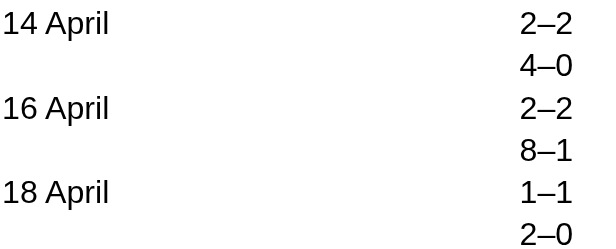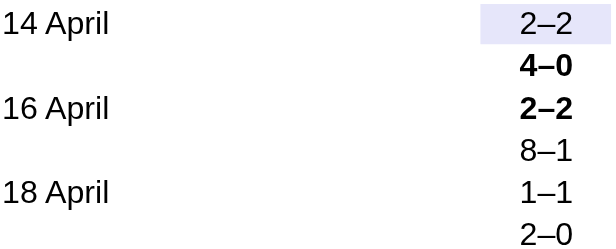(546, 23) no background -> (546, 23) lavender background
(546, 65) normal -> (546, 65) bold
(546, 108) normal -> (546, 108) bold
